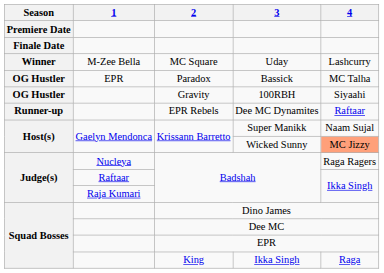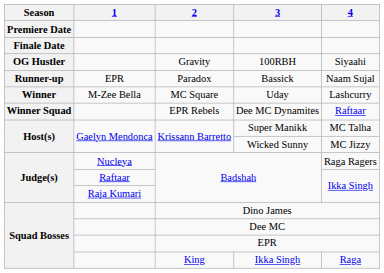rows swapped: (114, 62) <-> (114, 95)
(39, 78) OG Hustler -> (39, 78) Runner-up
(350, 78) MC Talha -> (350, 78) Naam Sujal
(39, 111) Runner-up -> (39, 111) Winner Squad
(350, 128) Naam Sujal -> (350, 128) MC Talha
(350, 144) lightsalmon background -> (350, 144) no background
